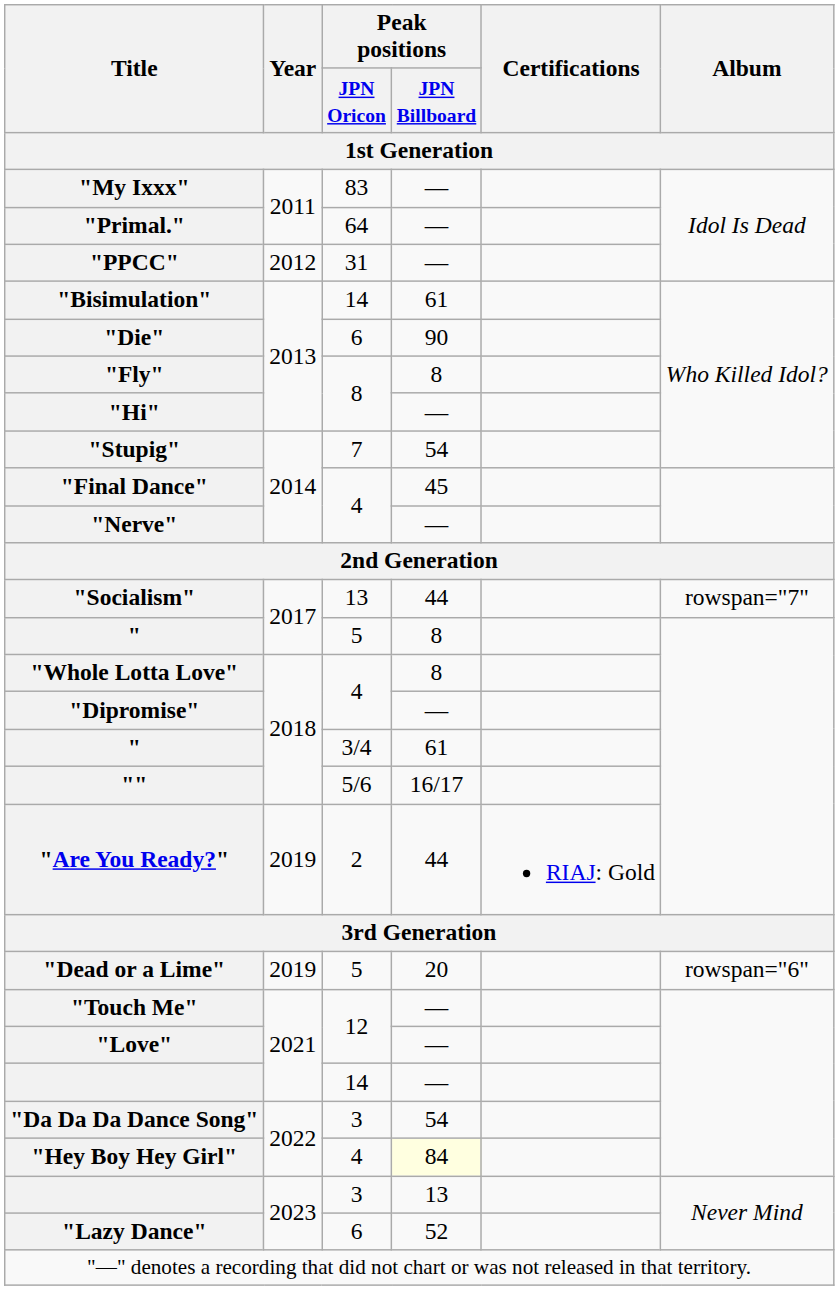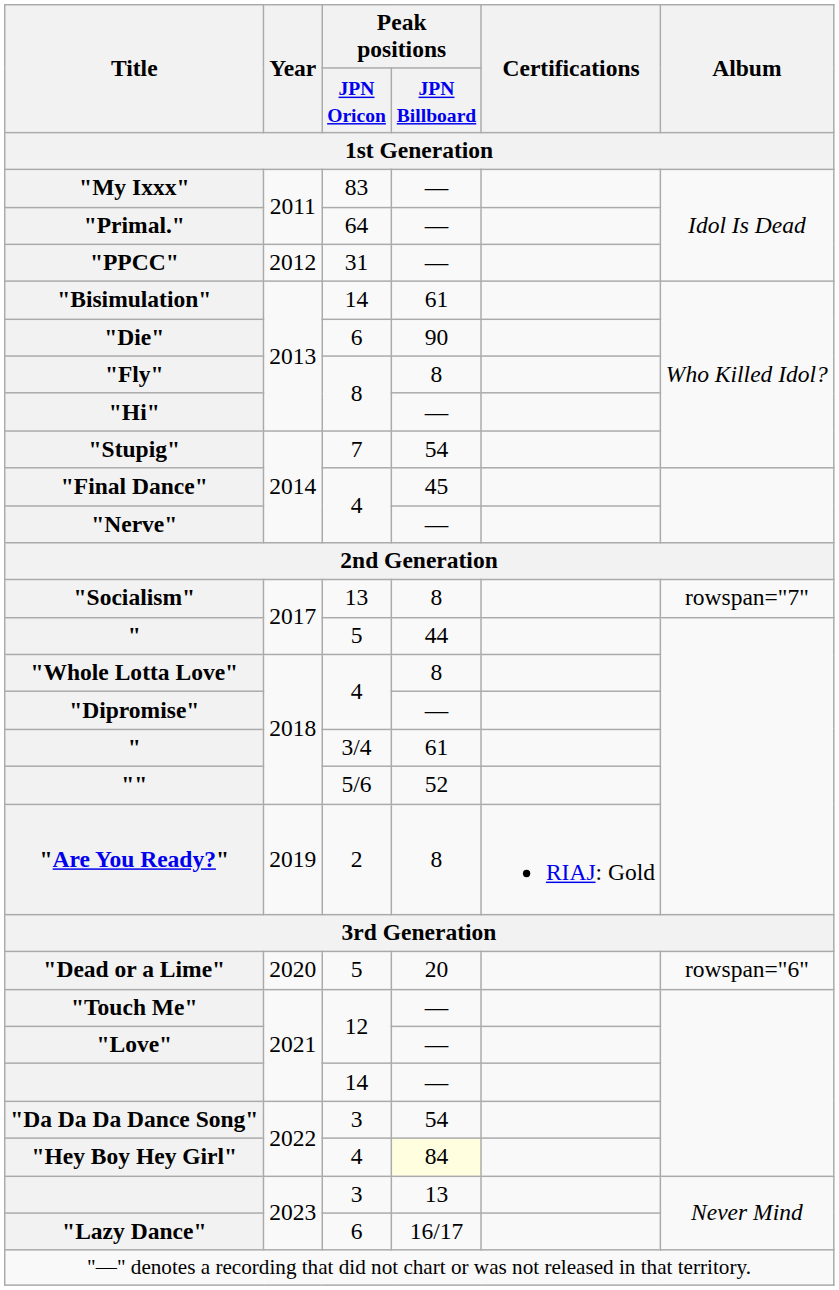(437, 598) 44 -> (437, 598) 8
(437, 635) 8 -> (437, 635) 44
(437, 784) 16/17 -> (437, 784) 52
(437, 858) 44 -> (437, 858) 8
(293, 970) 2019 -> (293, 970) 2020
(437, 1231) 52 -> (437, 1231) 16/17
